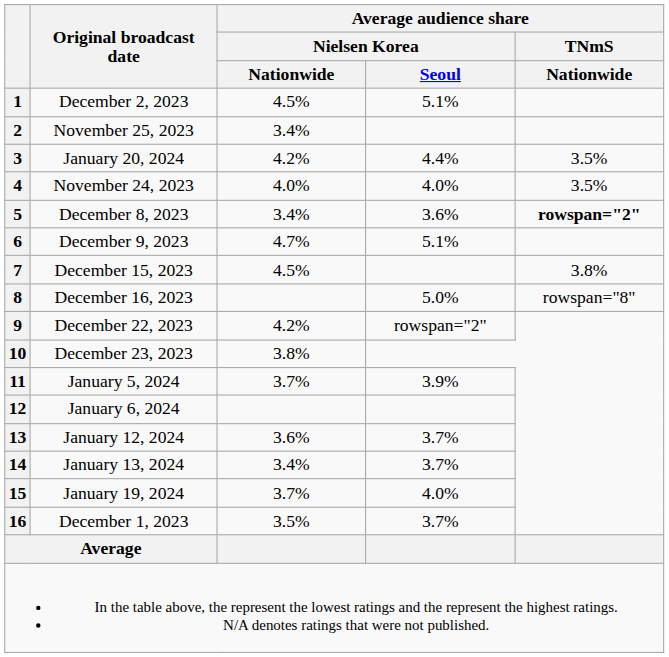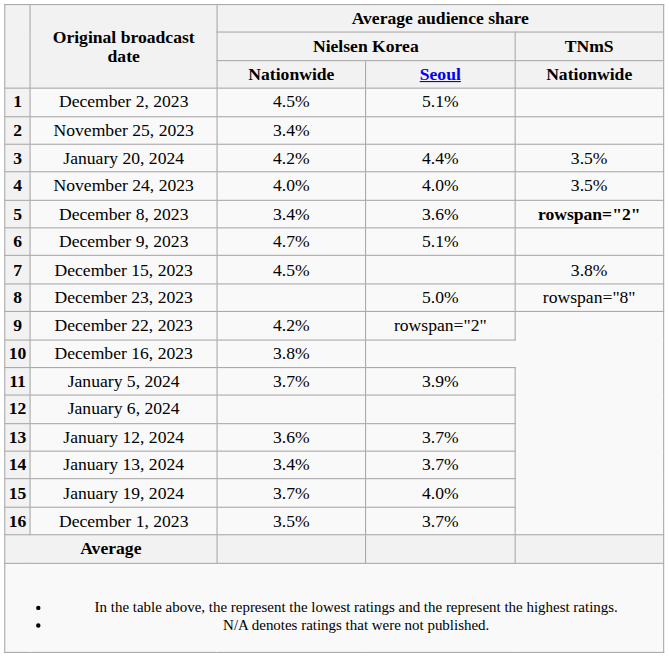(124, 297) December 16, 2023 -> (124, 297) December 23, 2023
(124, 353) December 23, 2023 -> (124, 353) December 16, 2023
